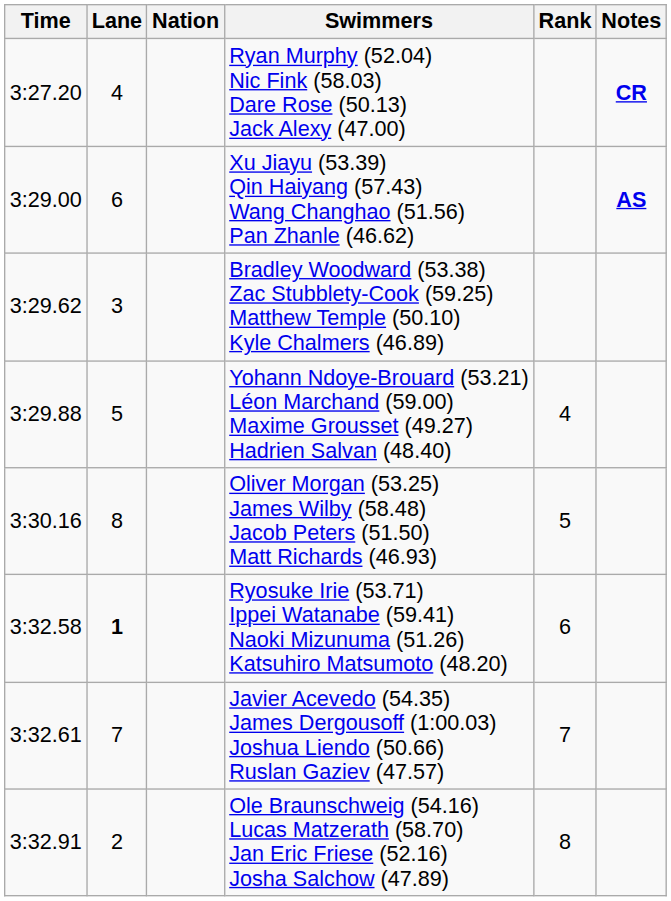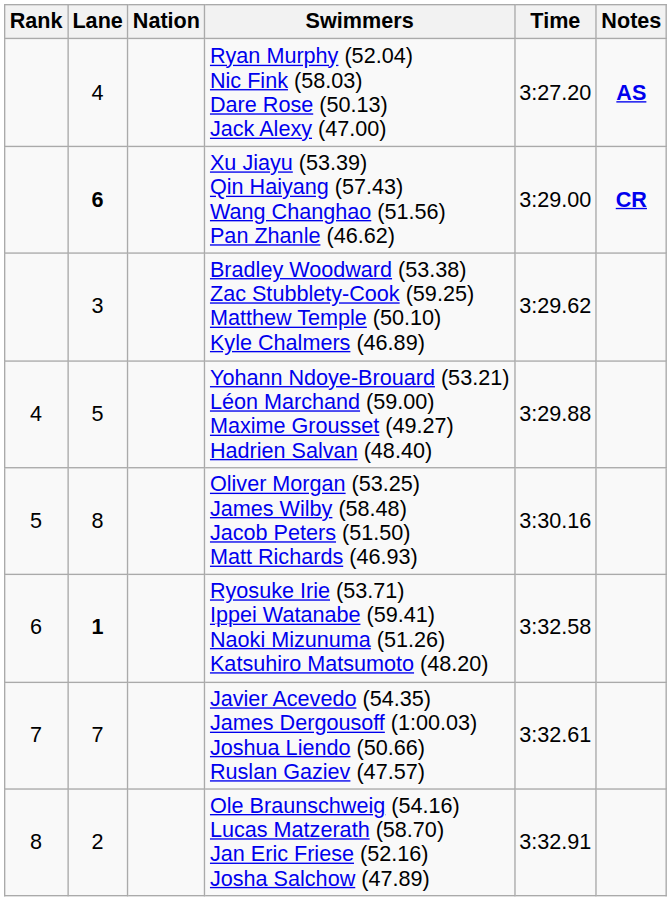columns swapped: (565, 21) <-> (46, 21)
(631, 92) CR -> (631, 92) AS
(117, 199) normal -> (98, 199) bold
(631, 199) AS -> (631, 199) CR
